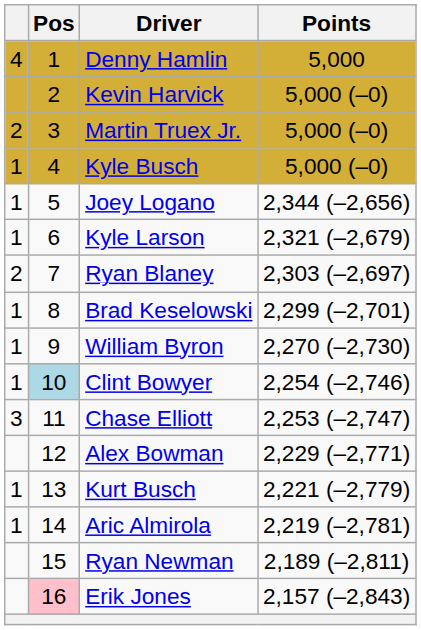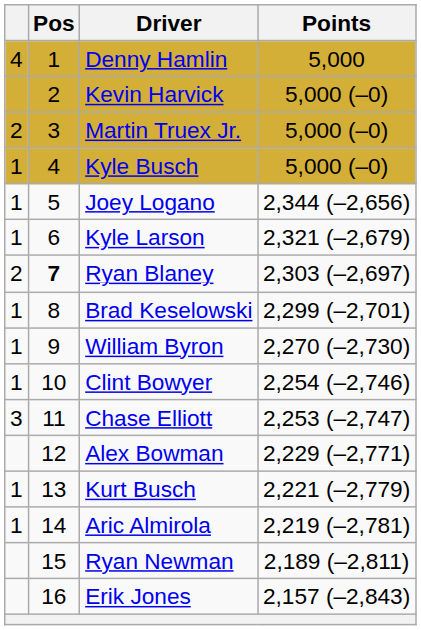(54, 274) normal -> (54, 274) bold
(54, 381) lightblue background -> (54, 381) no background
(54, 597) pink background -> (54, 597) no background
